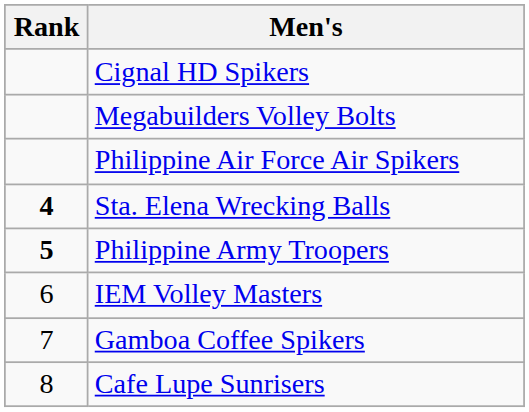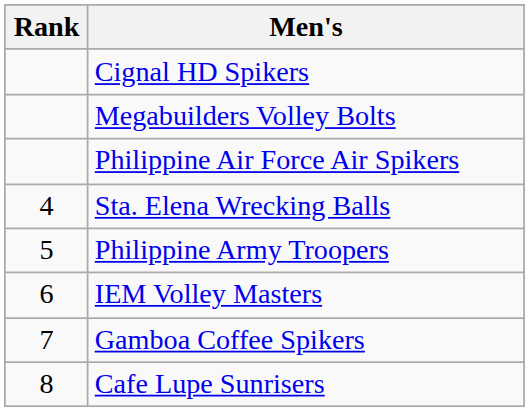(47, 205) bold -> (47, 205) normal
(47, 250) bold -> (47, 250) normal
